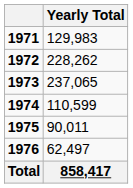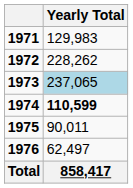(72, 82) no background -> (72, 82) lightblue background
(72, 104) normal -> (72, 104) bold
